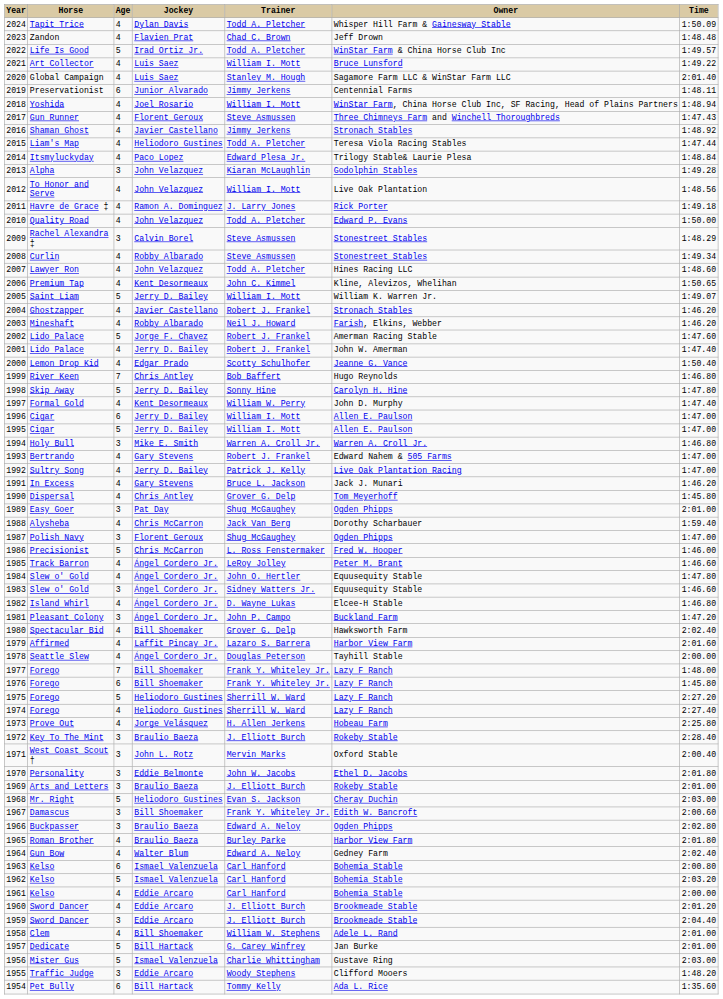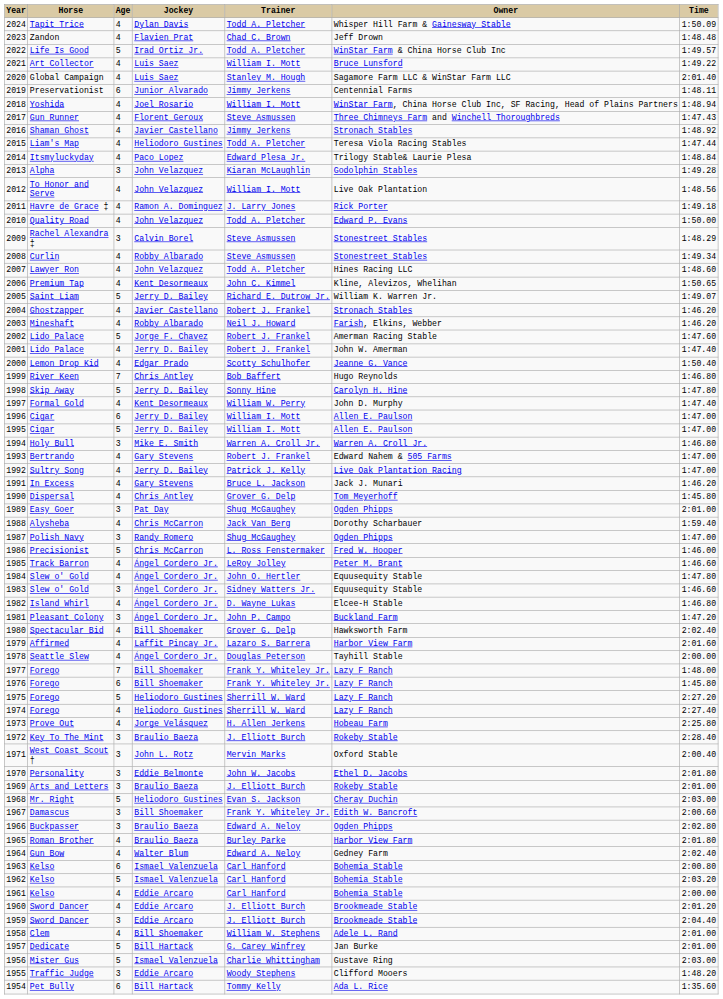(264, 297) William I. Mott -> (278, 297) Richard E. Dutrow Jr.
(169, 537) Florent Geroux -> (164, 537) Randy Romero
